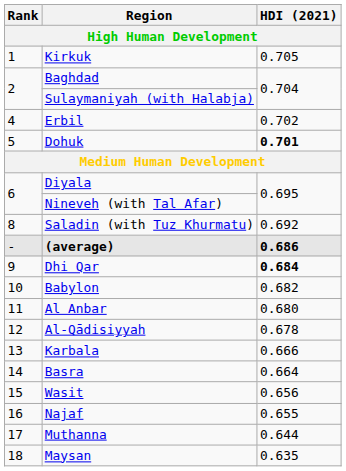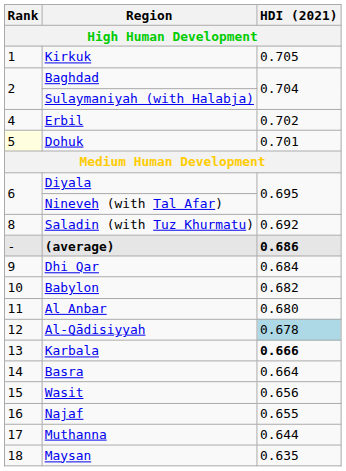(11, 141) no background -> (11, 141) lightyellow background
(279, 141) bold -> (279, 141) normal
(279, 267) bold -> (279, 267) normal
(279, 330) no background -> (279, 330) lightblue background
(279, 351) normal -> (279, 351) bold
